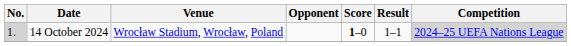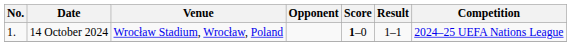(11, 32) lightgrey background -> (11, 32) no background
(489, 32) lightgrey background -> (489, 32) no background
